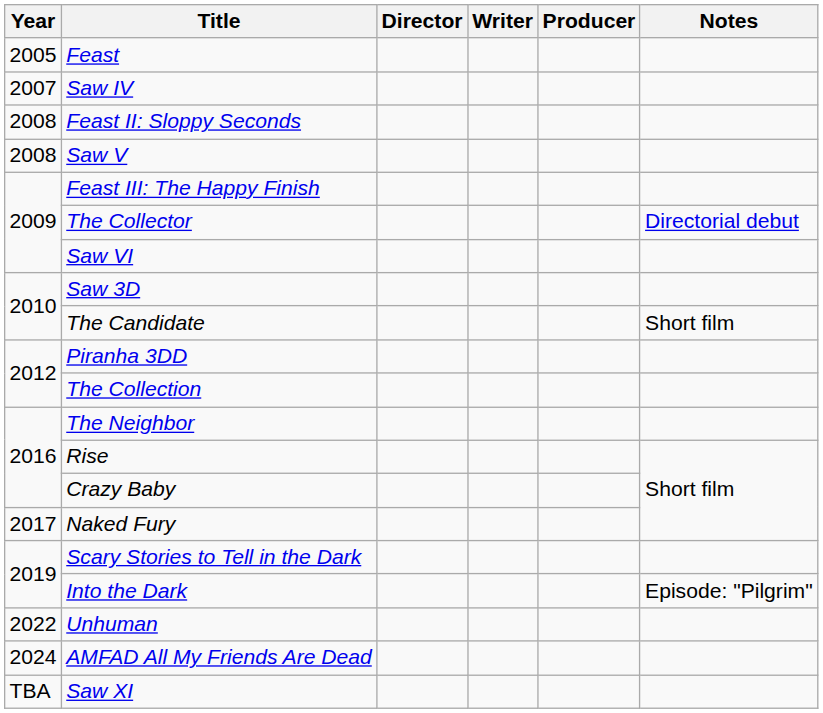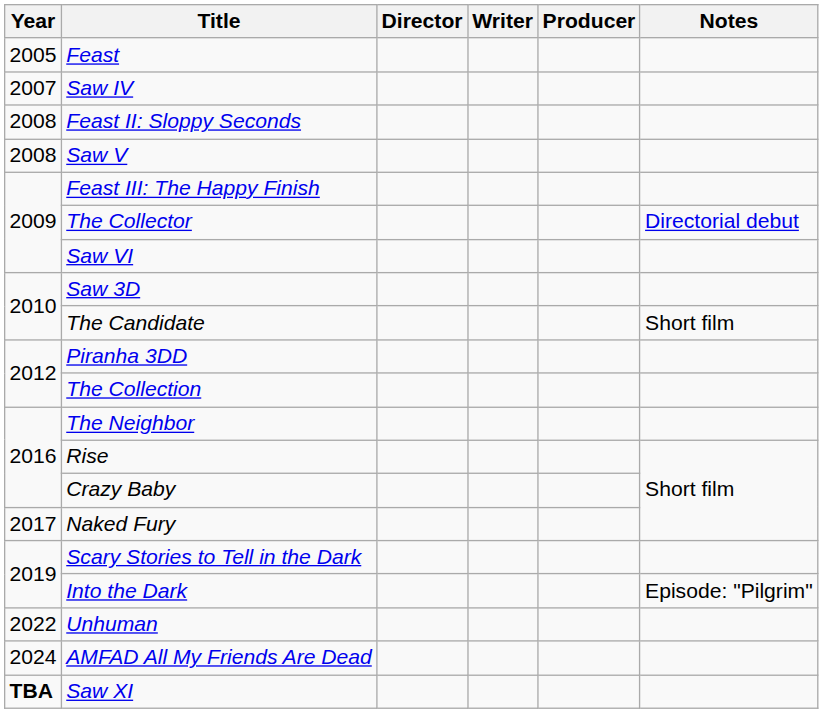(30, 691) normal -> (31, 691) bold
